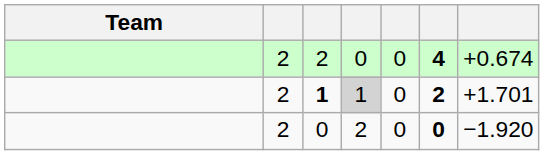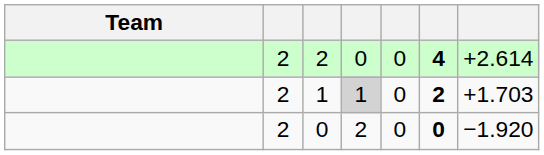(498, 58) +0.674 -> (498, 58) +2.614
(322, 94) bold -> (322, 94) normal
(498, 94) +1.701 -> (498, 94) +1.703
